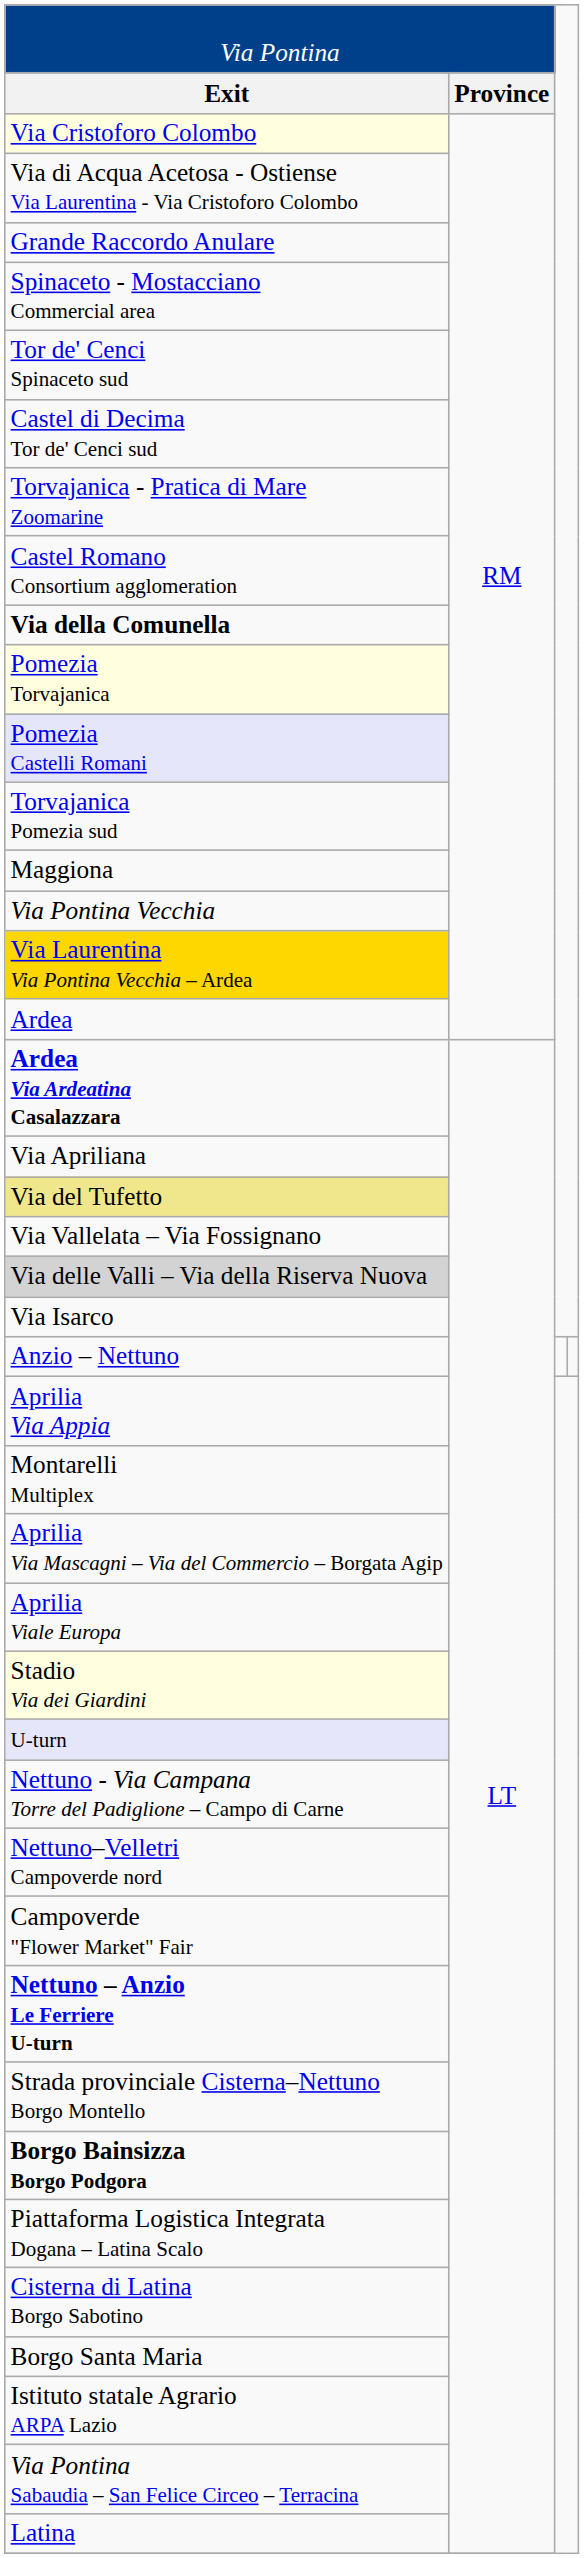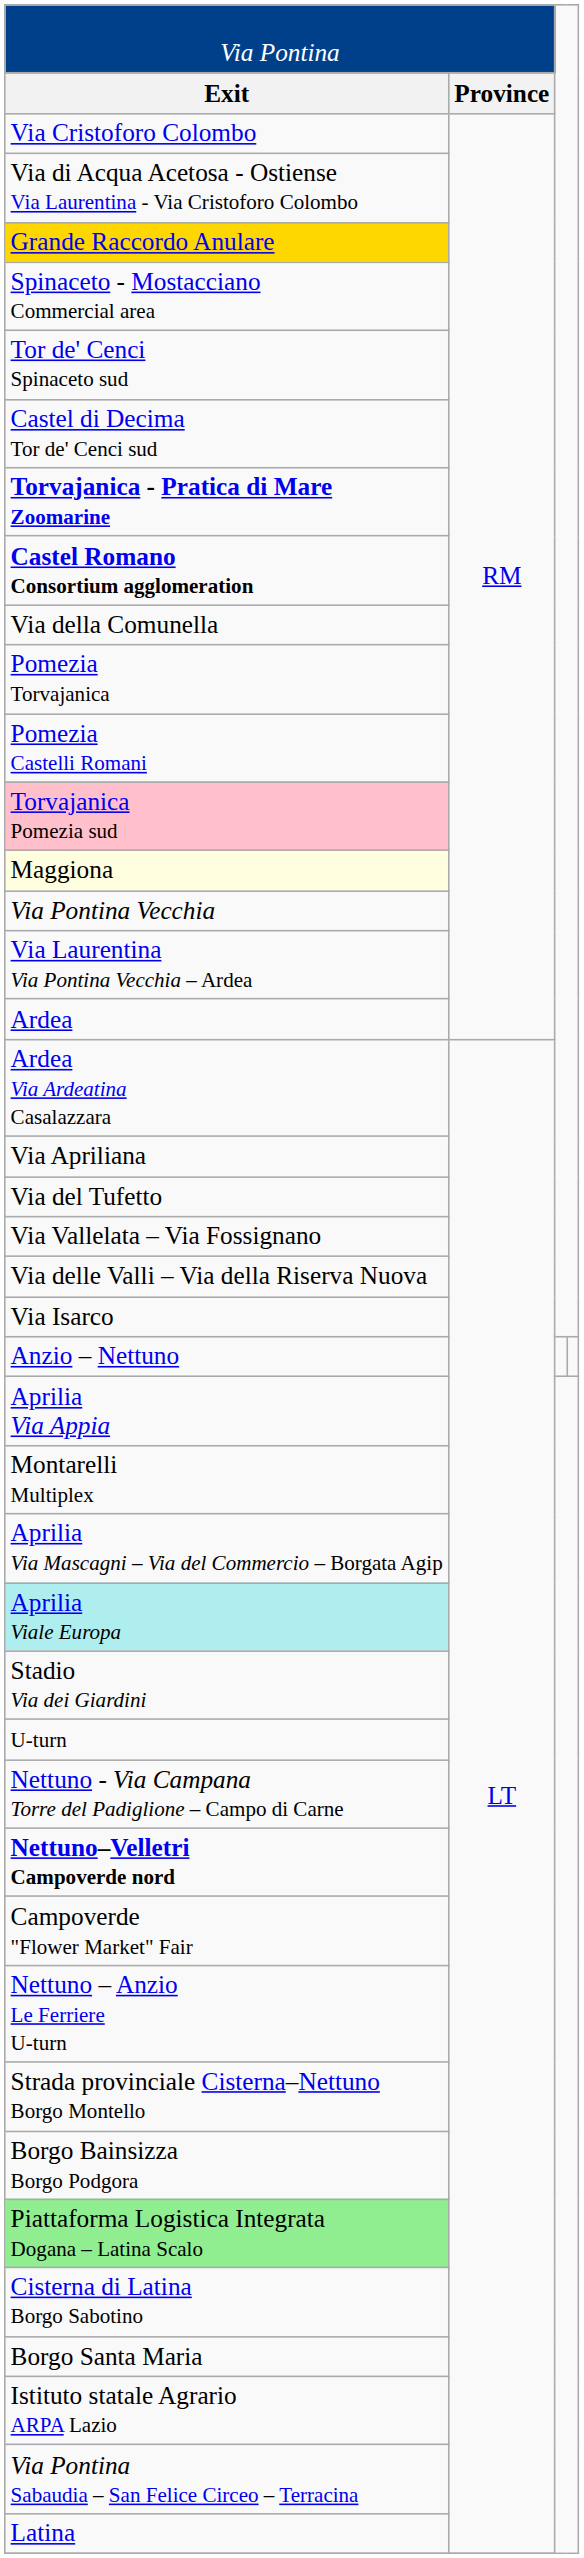(133, 133) lightyellow background -> (133, 133) no background
(143, 241) no background -> (143, 241) gold background
(159, 501) normal -> (171, 501) bold
(124, 570) normal -> (132, 570) bold
(120, 624) bold -> (114, 624) normal
(60, 678) lightyellow background -> (60, 678) no background
(79, 747) lavender background -> (79, 747) no background
(70, 815) no background -> (70, 815) pink background
(62, 870) no background -> (62, 870) lightyellow background
(131, 964) gold background -> (131, 964) no background
(71, 1087) bold -> (69, 1087) normal
(86, 1196) khaki background -> (86, 1196) no background
(219, 1276) lightgrey background -> (219, 1276) no background
(66, 1616) no background -> (66, 1616) paleturquoise background
(78, 1684) lightyellow background -> (78, 1684) no background
(39, 1740) lavender background -> (39, 1740) no background
(95, 1862) normal -> (100, 1862) bold
(98, 2013) bold -> (94, 2013) normal
(98, 2164) bold -> (94, 2164) normal
(168, 2233) no background -> (168, 2233) lightgreen background
